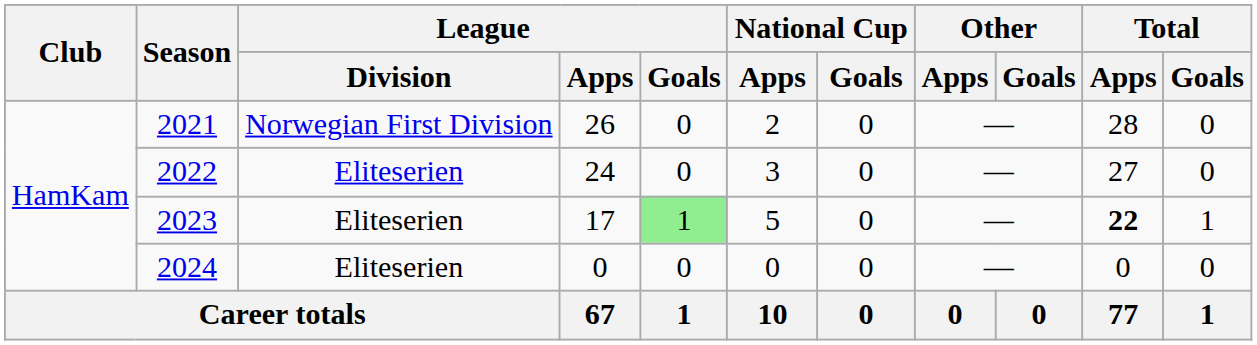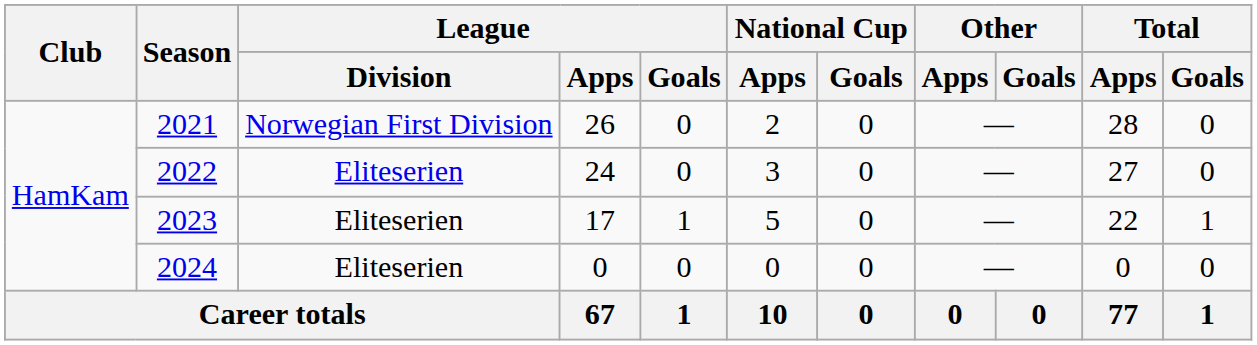(684, 219) lightgreen background -> (684, 219) no background
(1123, 219) bold -> (1123, 219) normal
